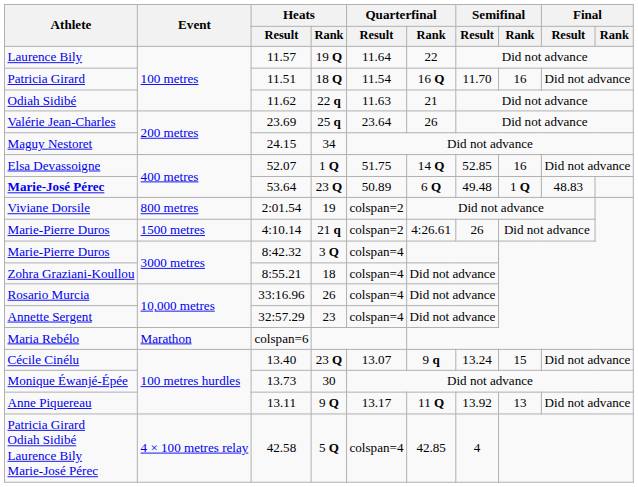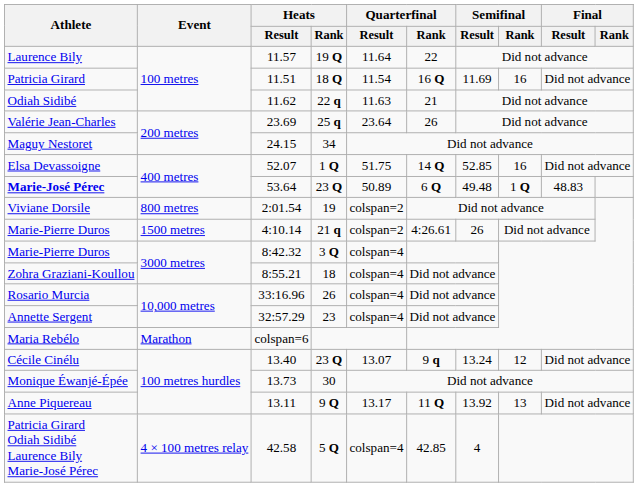(477, 79) 11.70 -> (477, 79) 11.69
(520, 360) 15 -> (520, 360) 12
